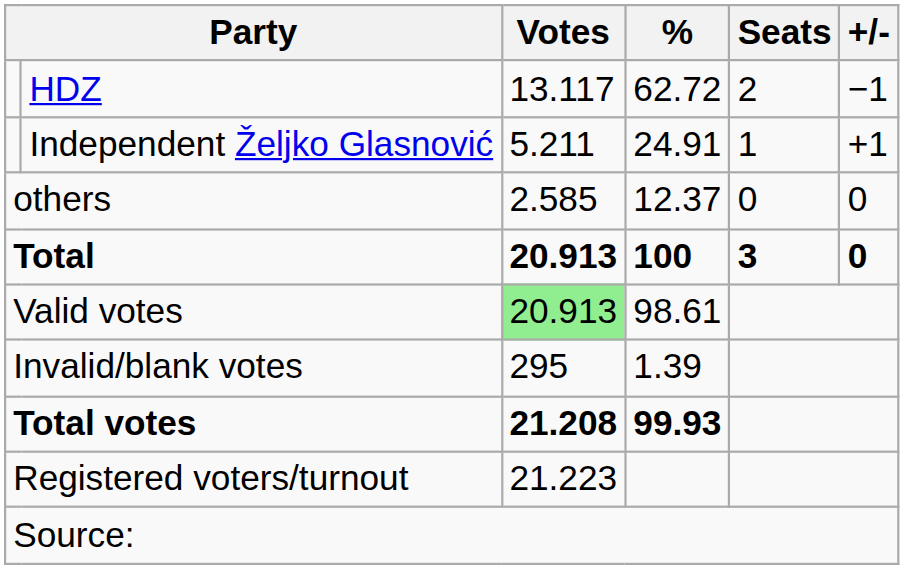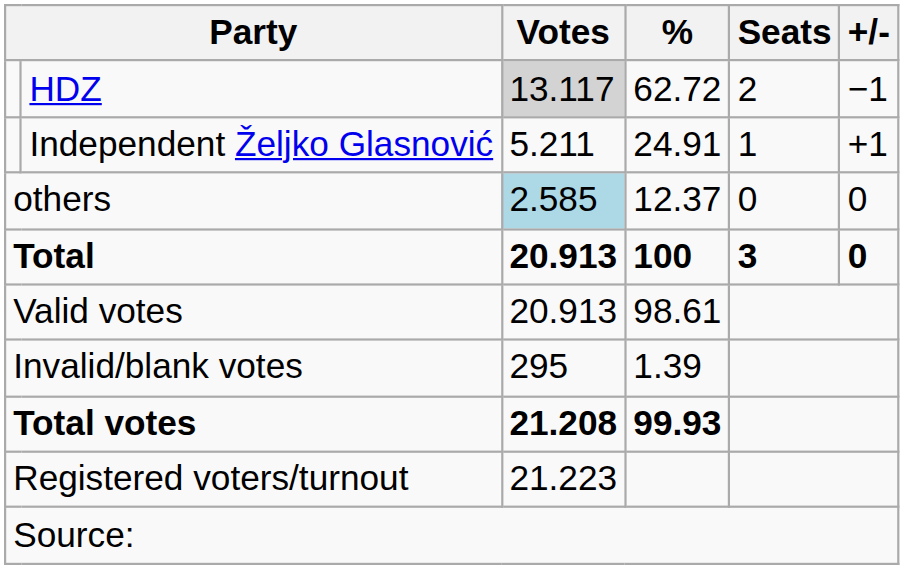(562, 88) no background -> (562, 88) lightgrey background
(553, 199) no background -> (553, 199) lightblue background
(563, 311) lightgreen background -> (563, 311) no background
